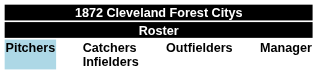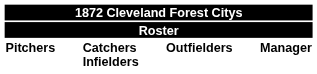(30, 47) lightblue background -> (30, 47) no background
